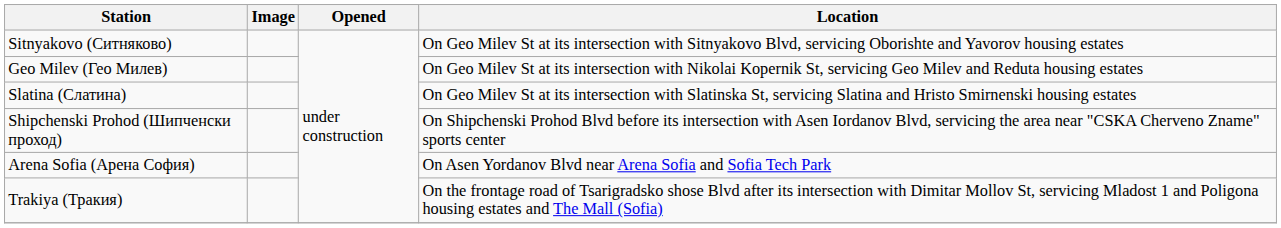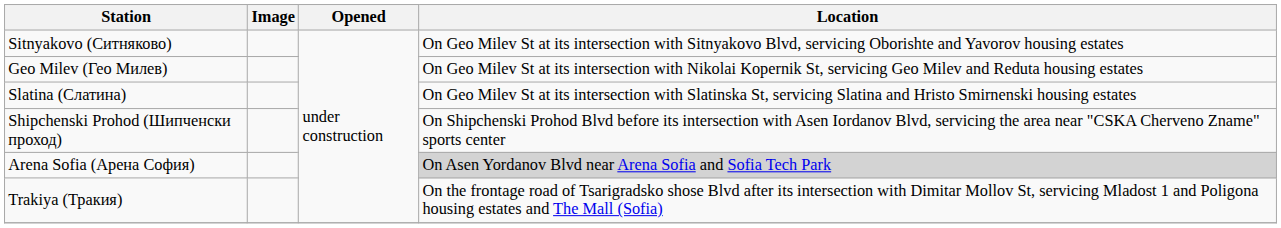(627, 165) no background -> (627, 165) lightgrey background
